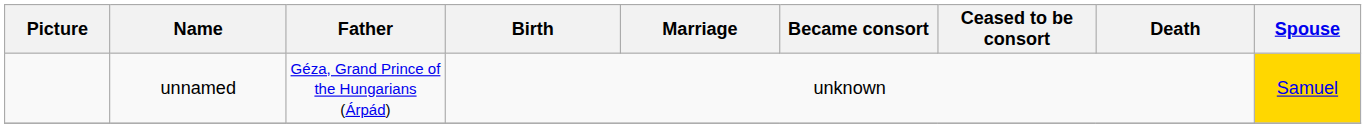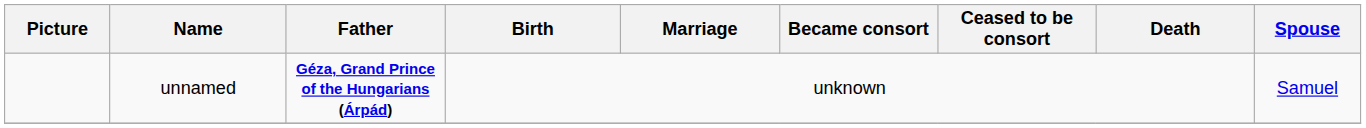(365, 89) normal -> (365, 88) bold
(1307, 88) gold background -> (1307, 88) no background
